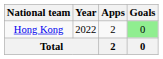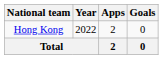(143, 29) lightgreen background -> (143, 29) no background
